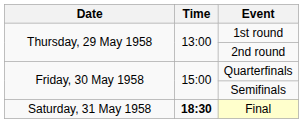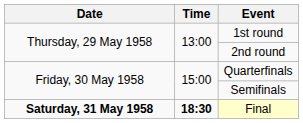(90, 109) normal -> (90, 109) bold
